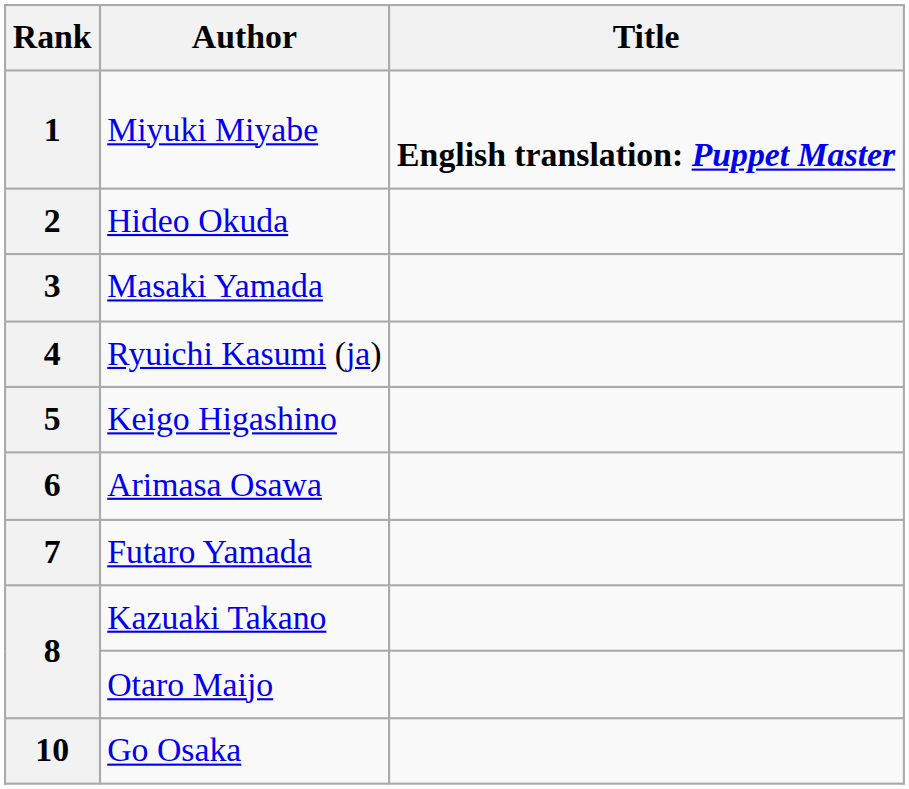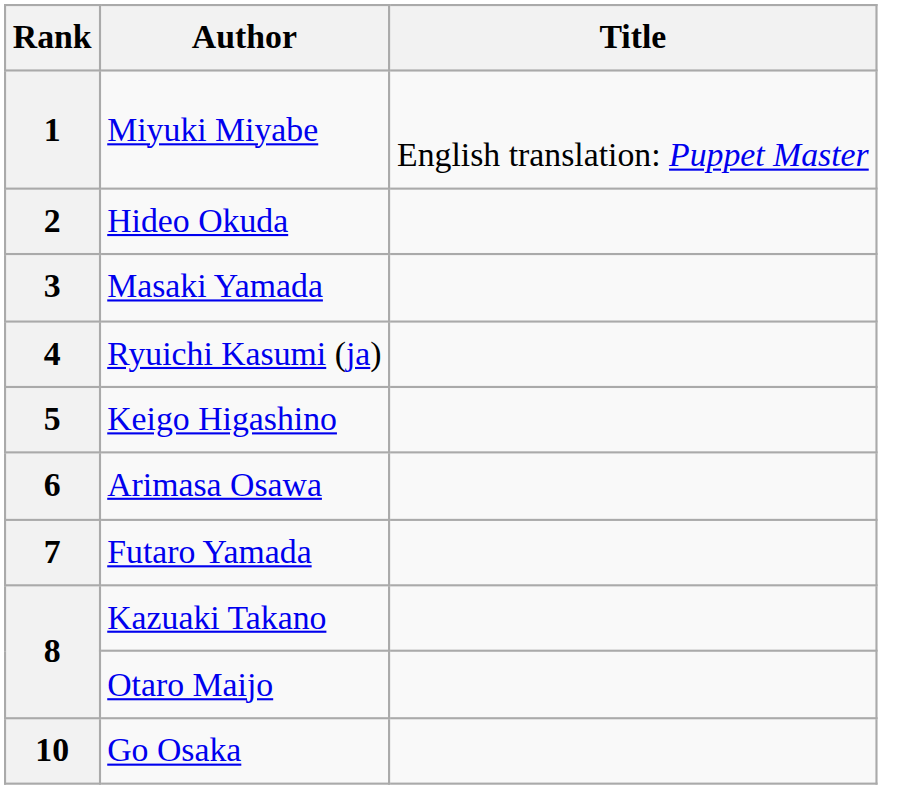(646, 154) bold -> (633, 154) normal
